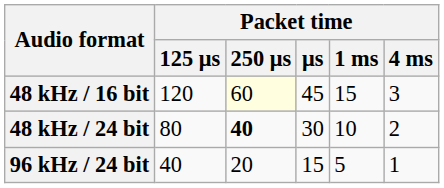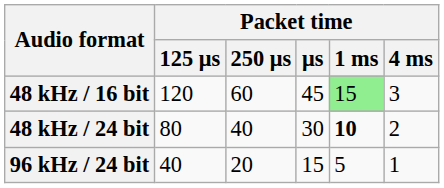(242, 93) lightyellow background -> (242, 93) no background
(345, 93) no background -> (345, 93) lightgreen background
(242, 128) bold -> (242, 128) normal
(345, 128) normal -> (345, 128) bold
